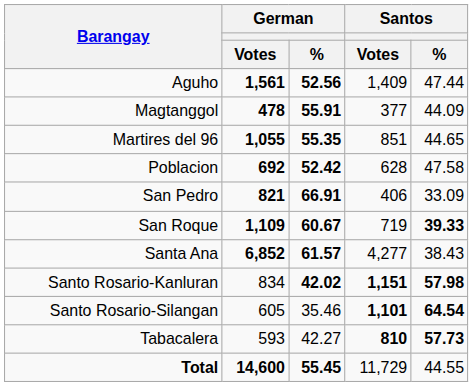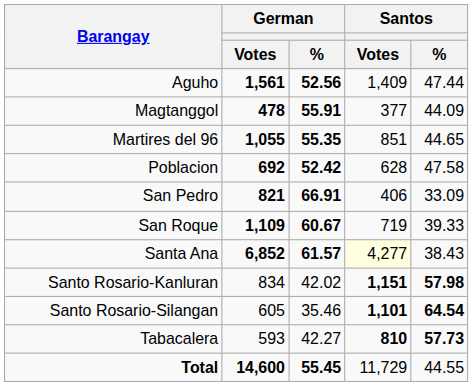(444, 225) bold -> (444, 225) normal
(387, 253) no background -> (387, 253) lightyellow background
(321, 282) bold -> (321, 282) normal
